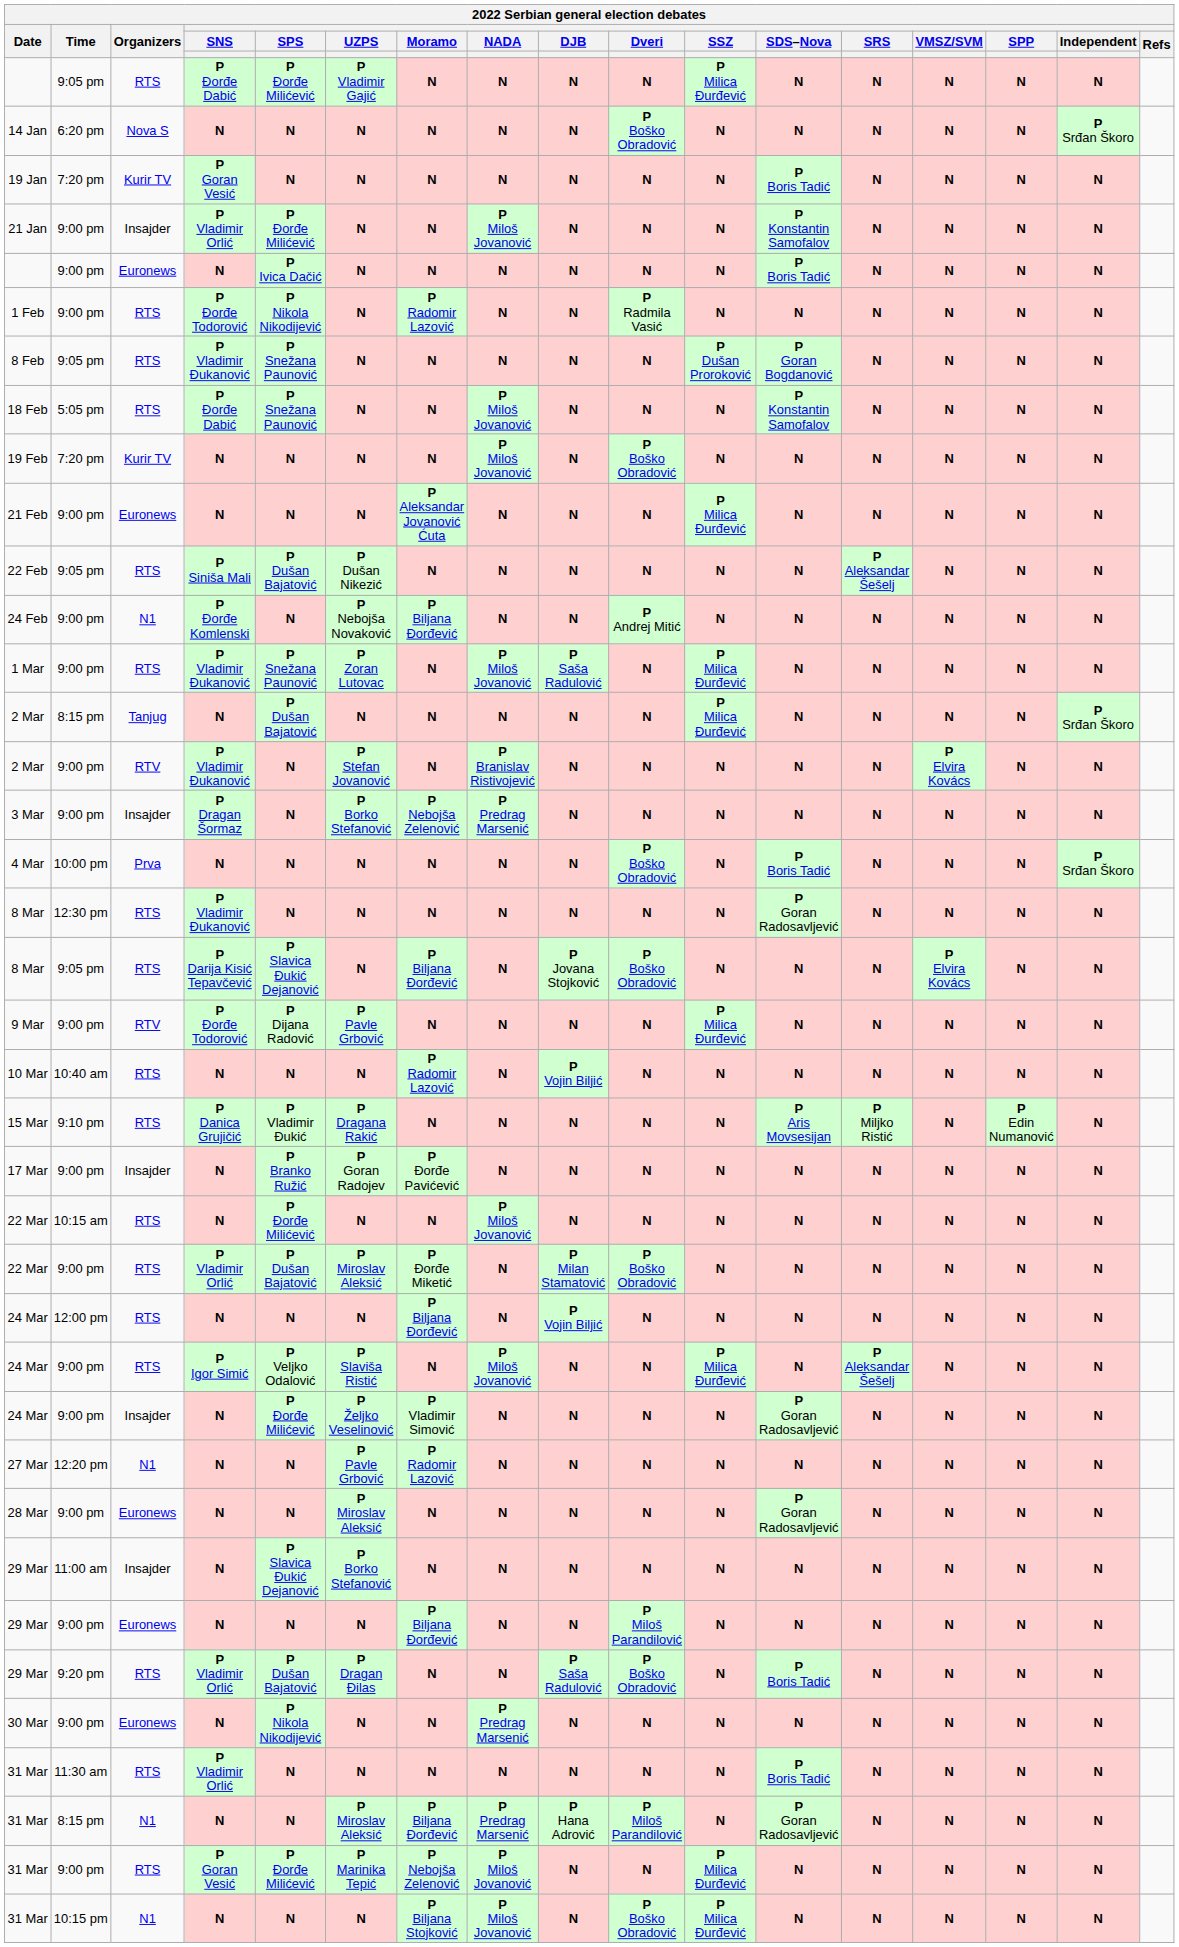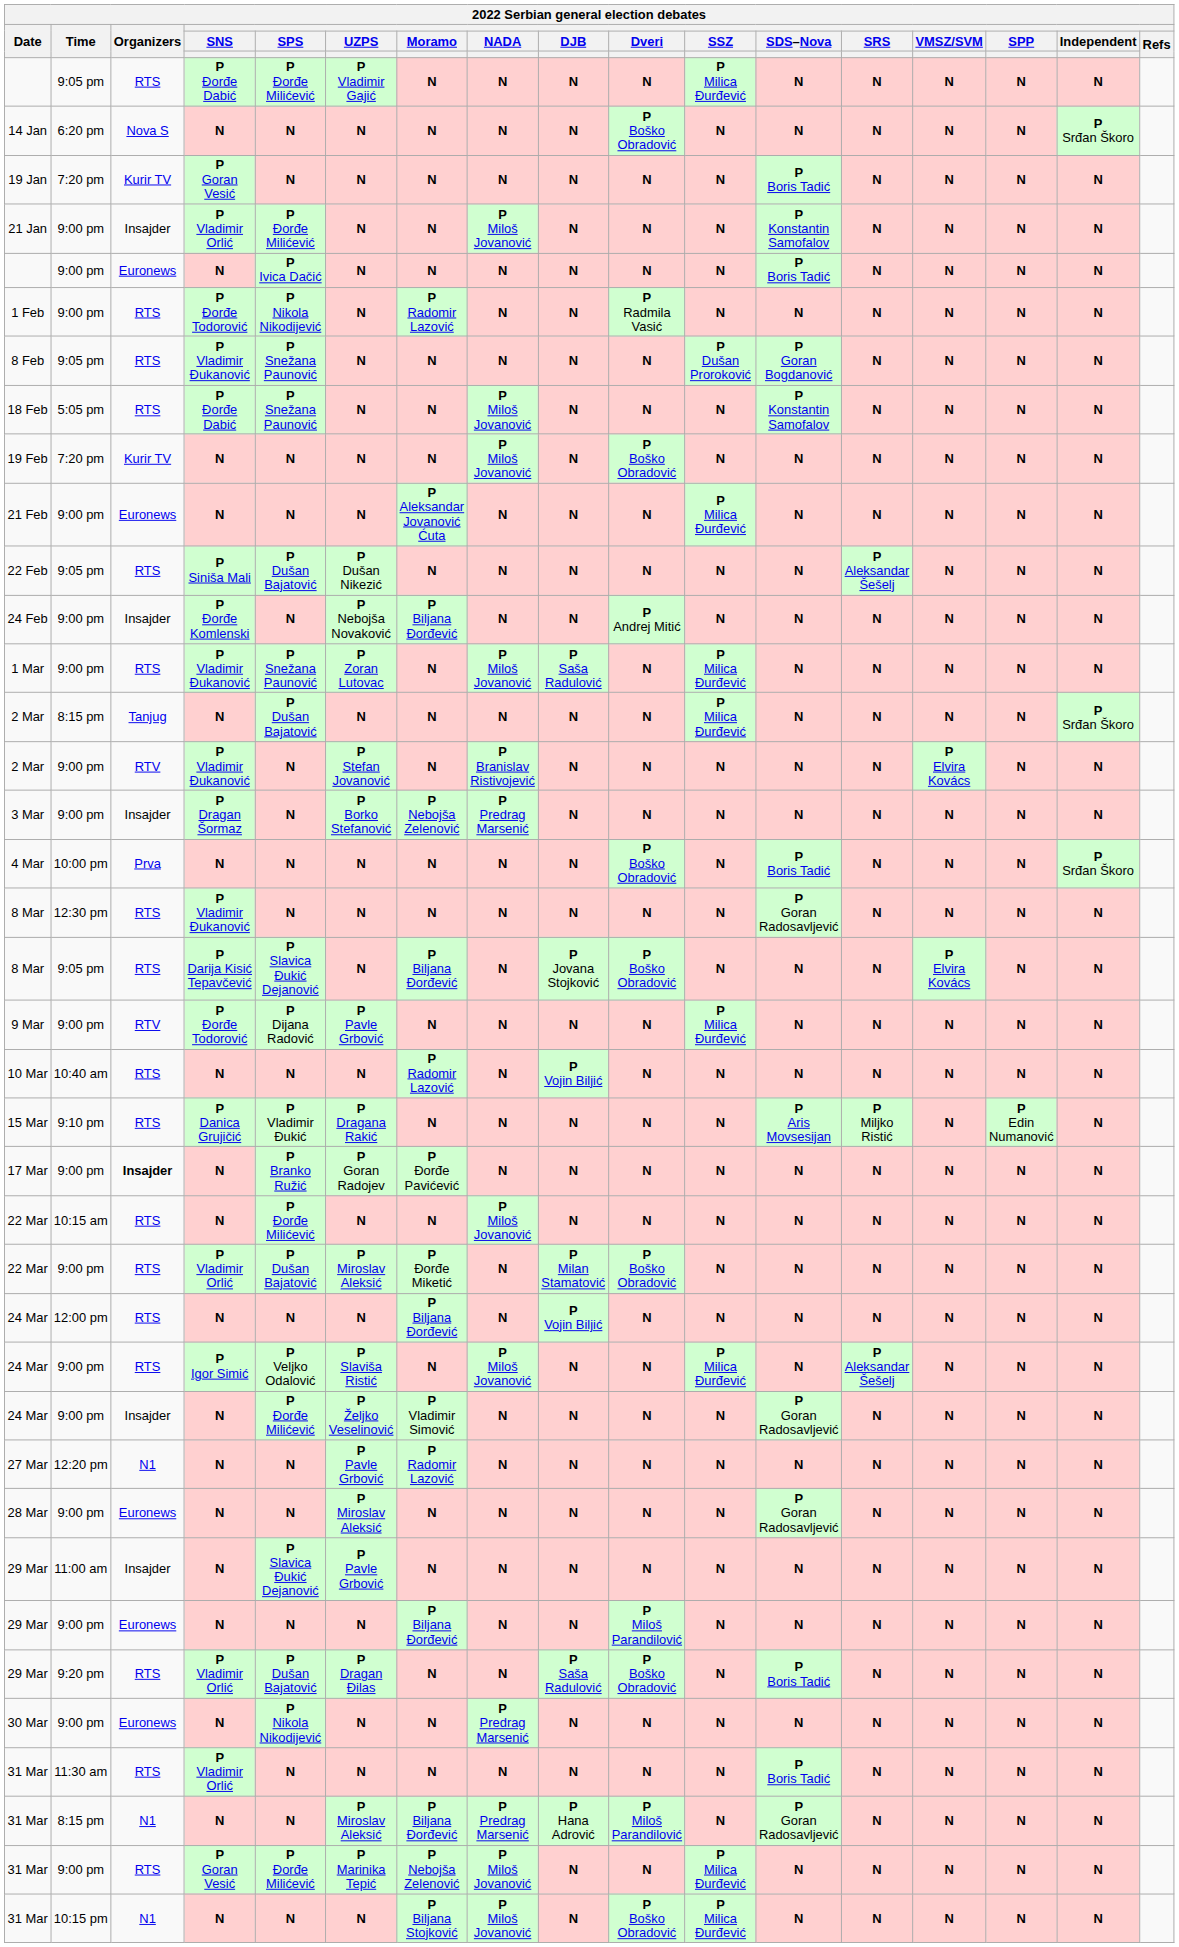(148, 619) N1 -> (148, 619) Insajder
(148, 1171) normal -> (148, 1171) bold
(361, 1569) P Borko Stefanović -> (361, 1569) P Pavle Grbović
